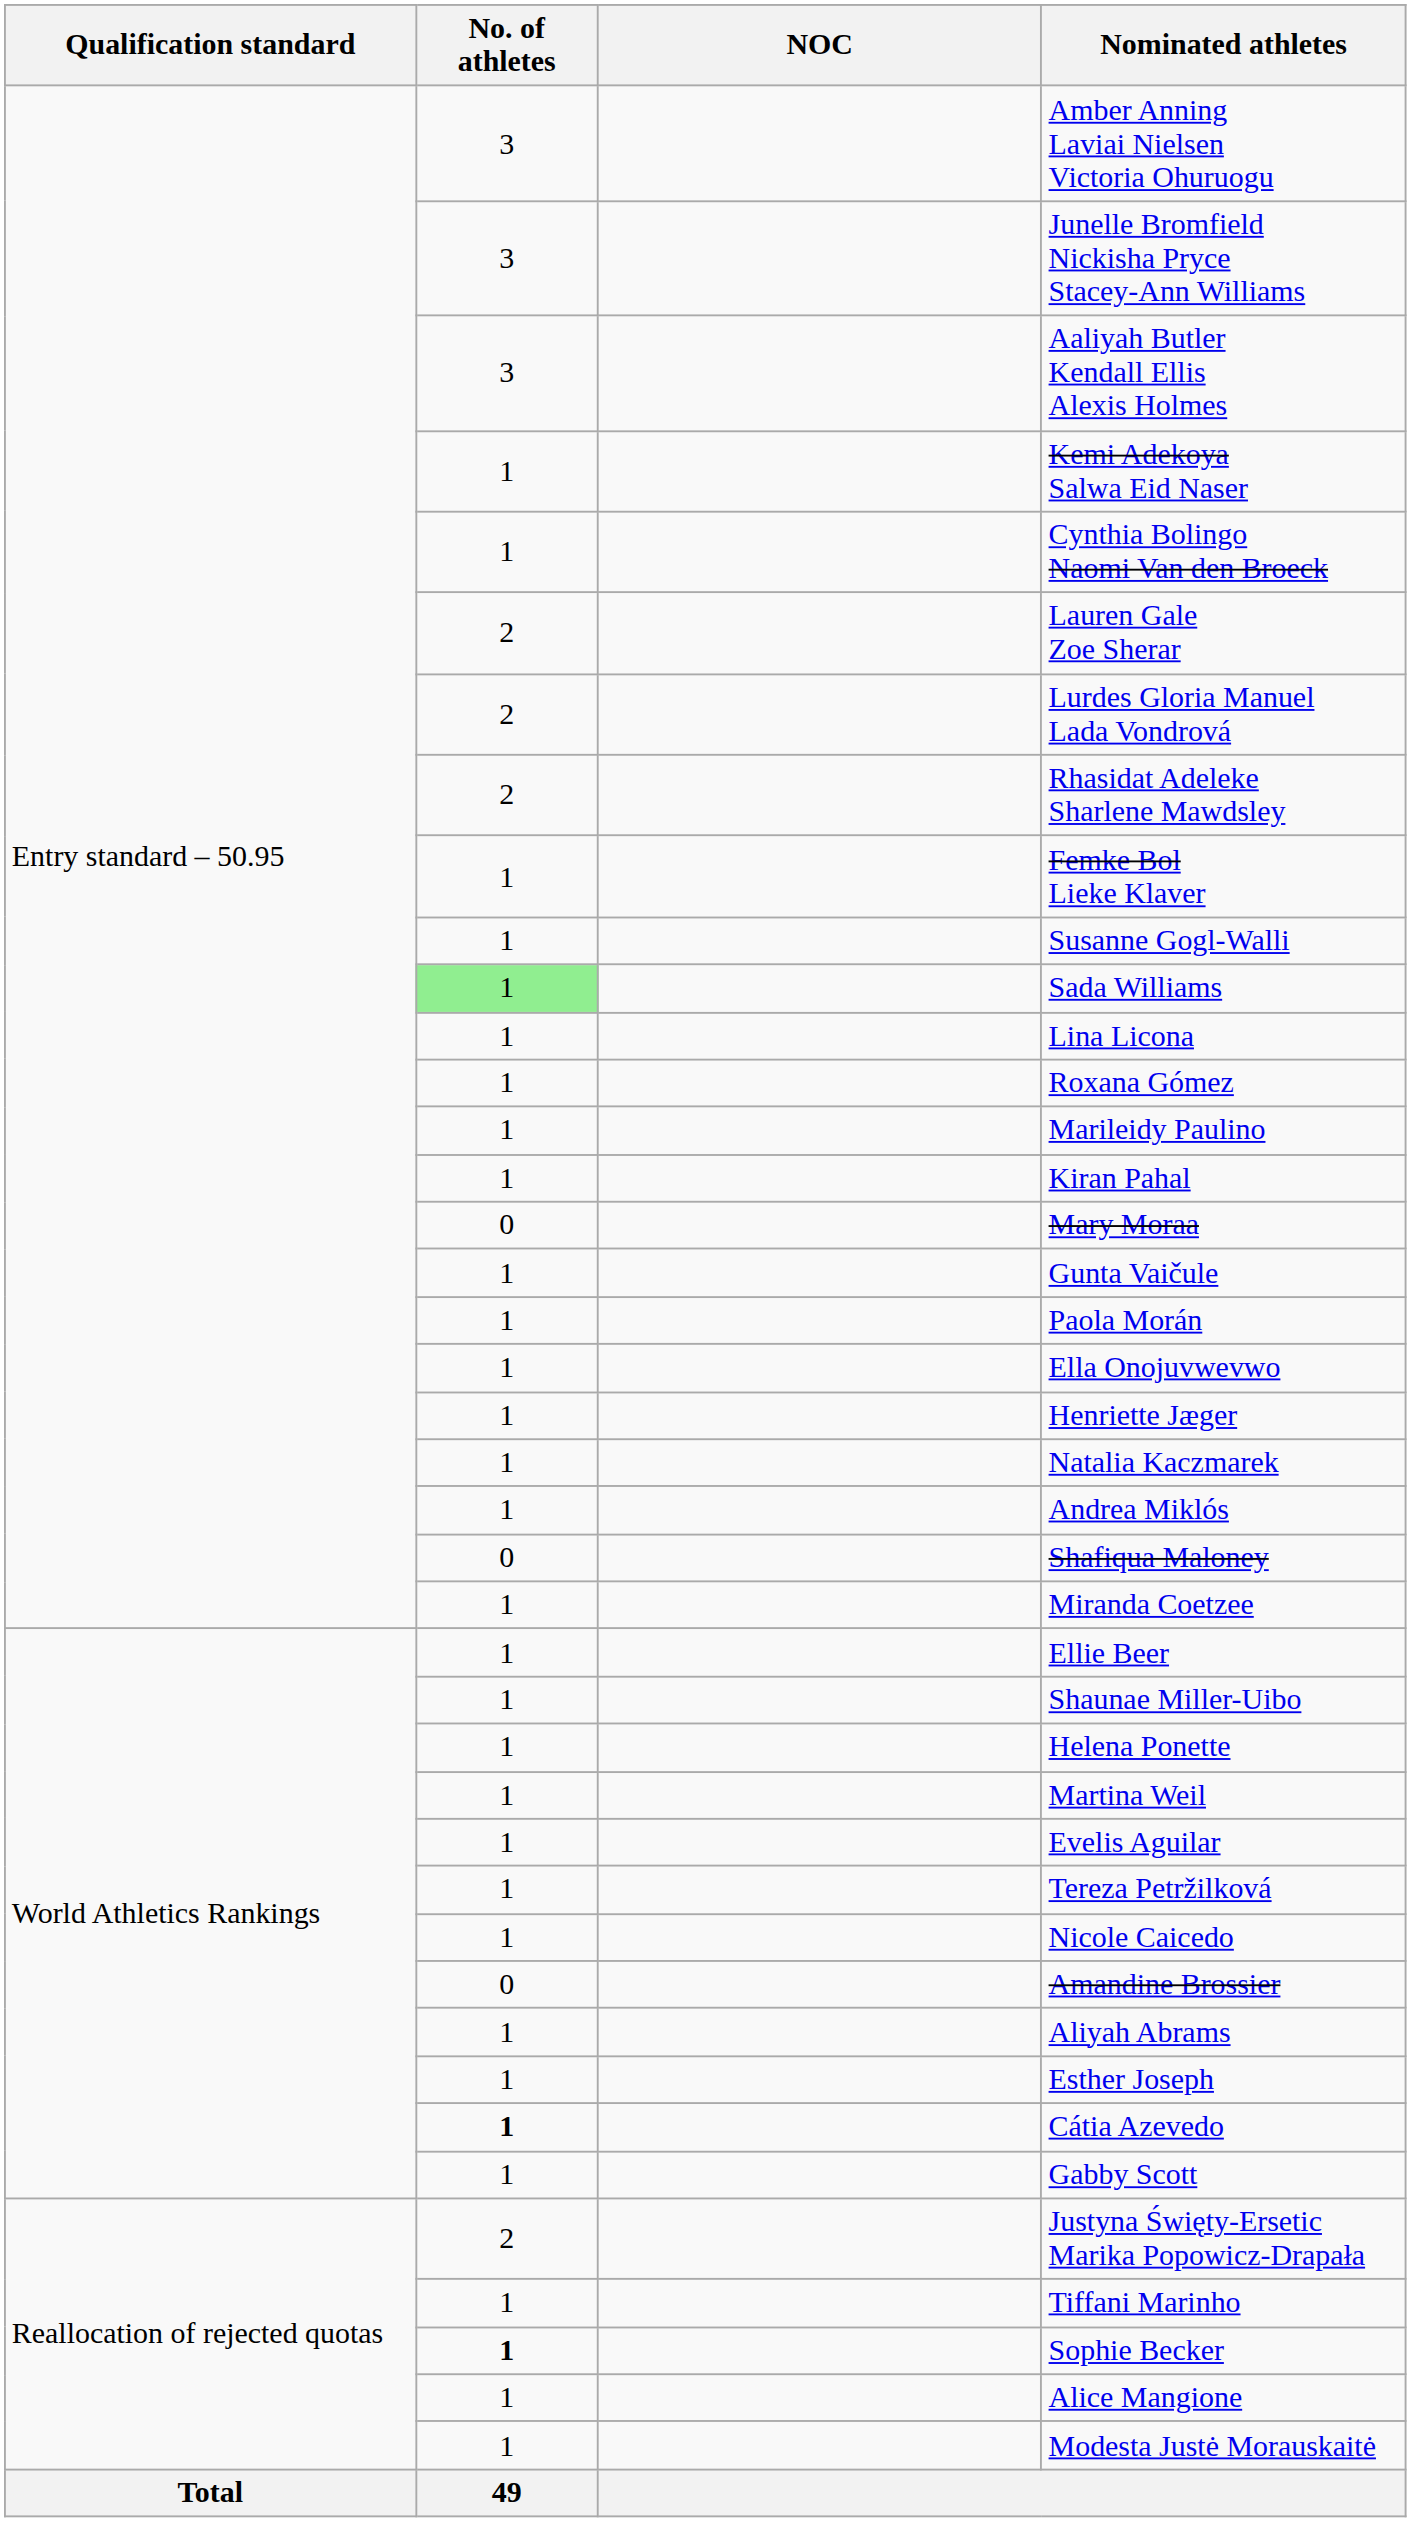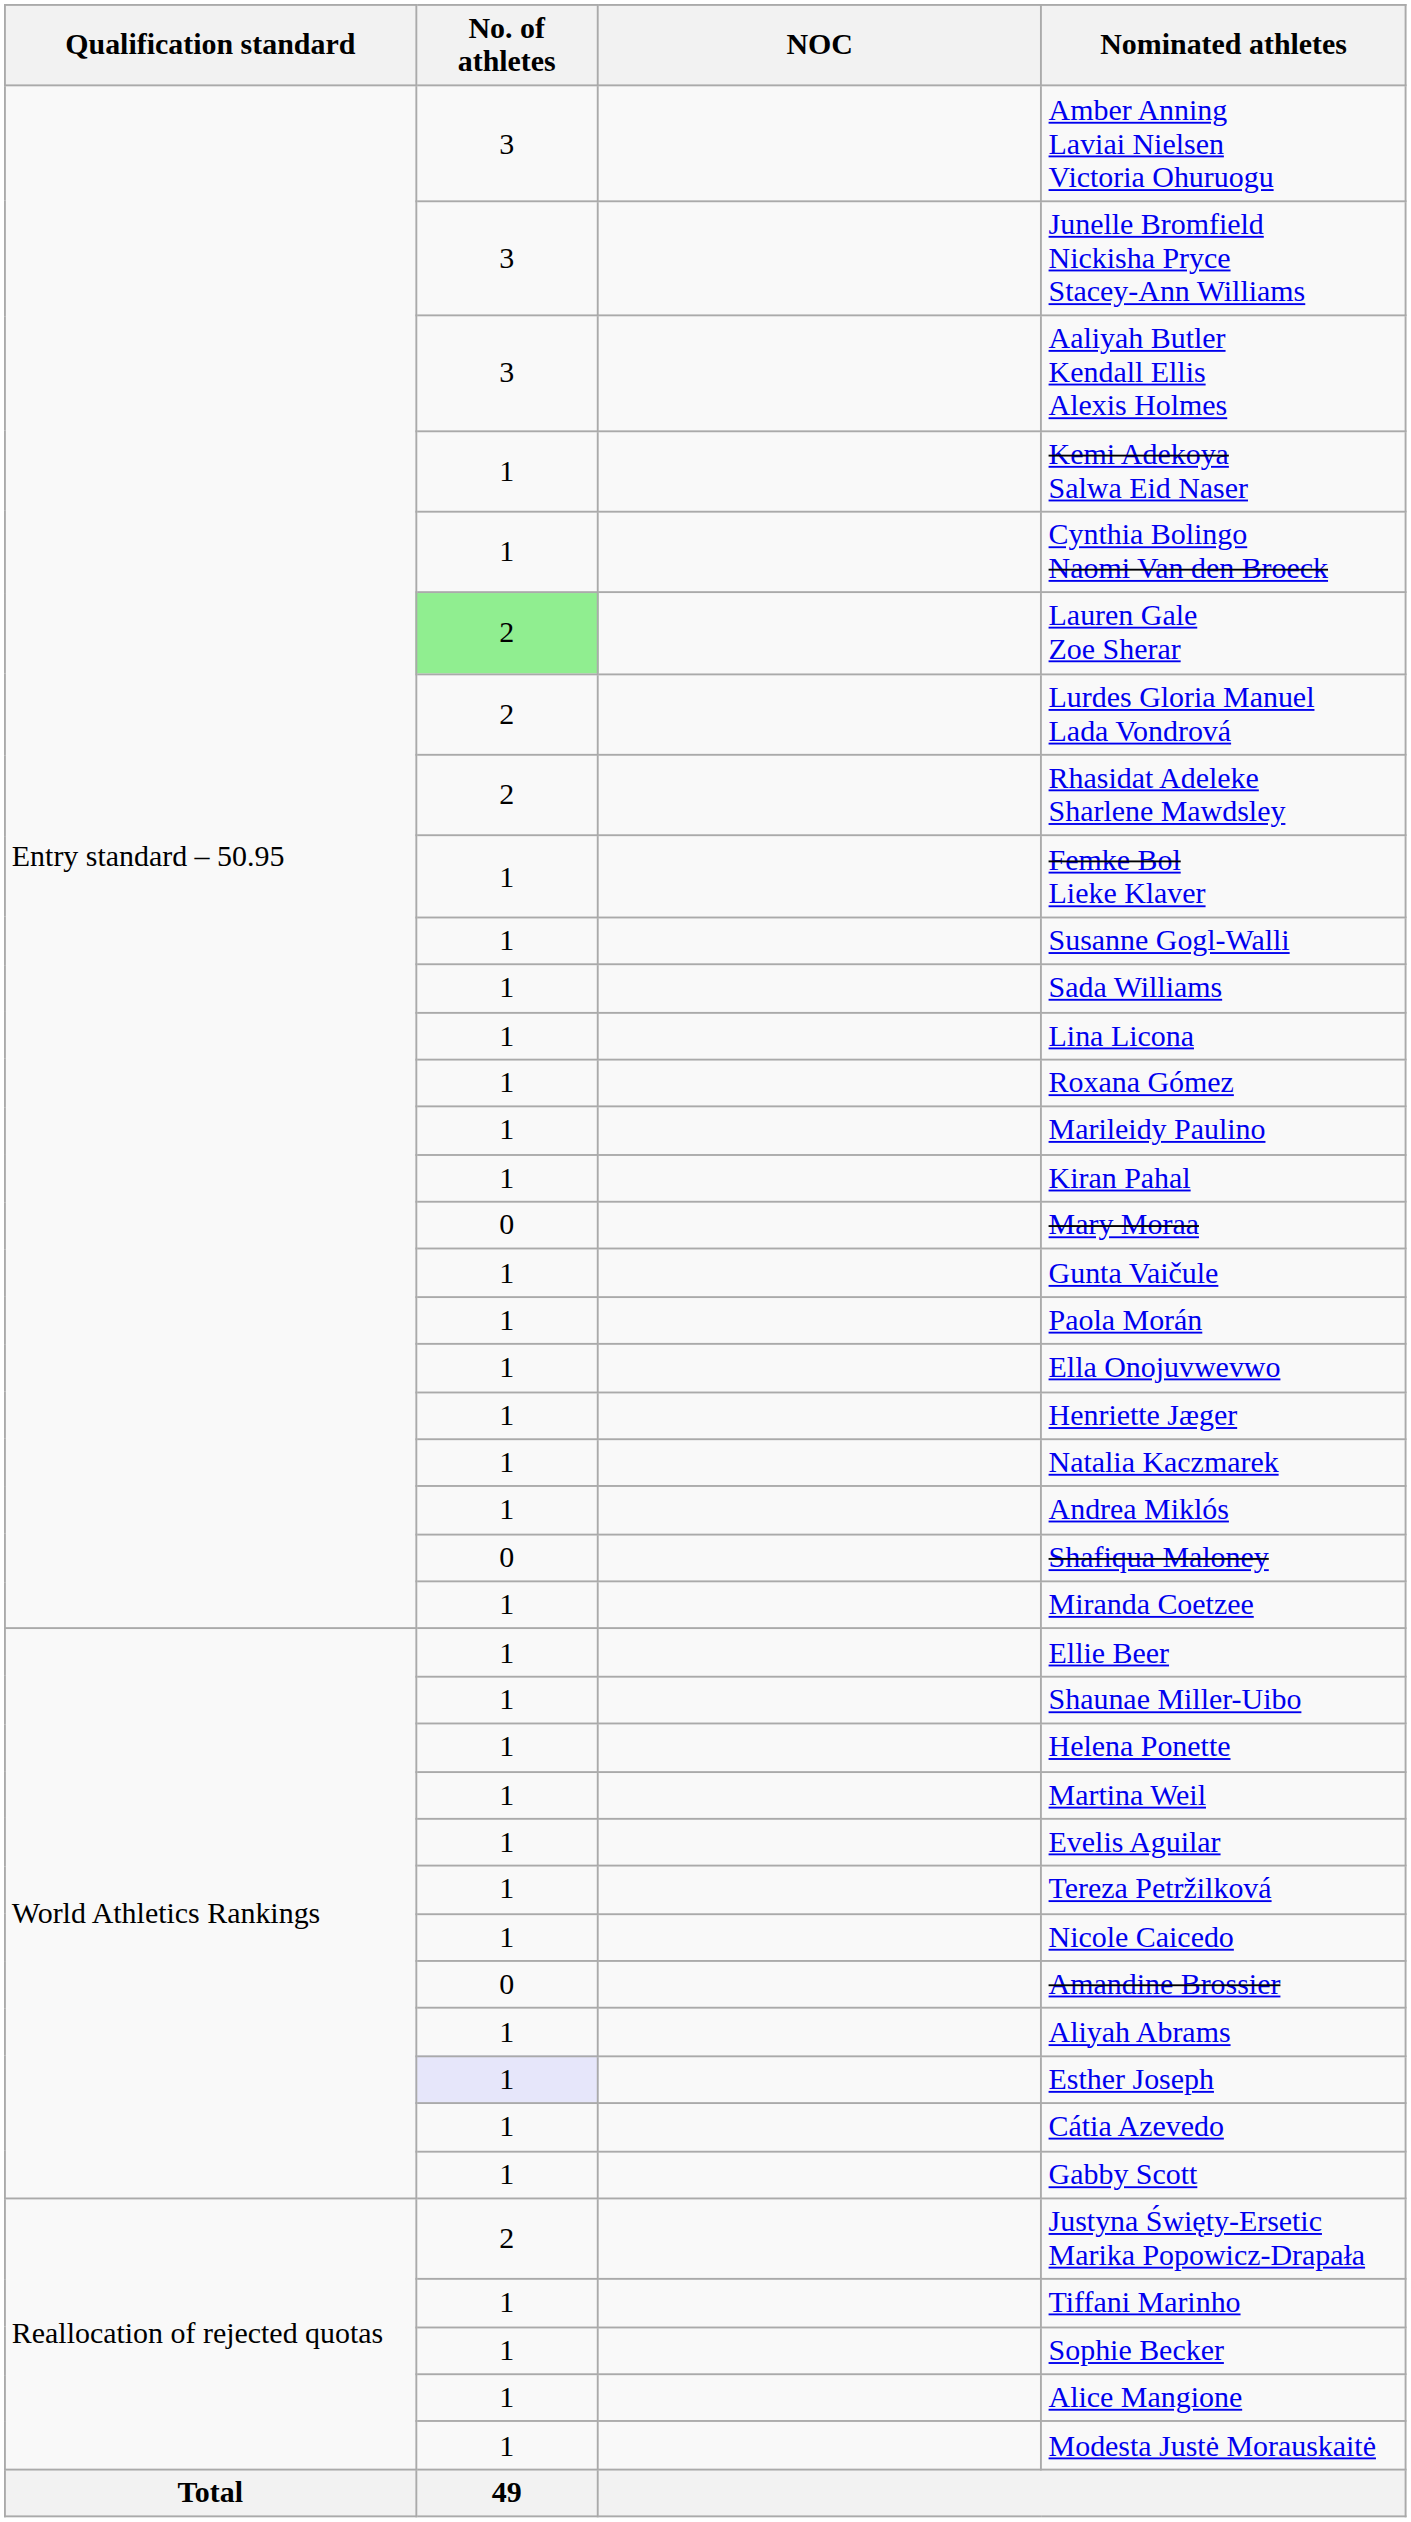(507, 632) no background -> (507, 632) lightgreen background
(507, 987) lightgreen background -> (507, 987) no background
(507, 2079) no background -> (507, 2079) lavender background
(507, 2126) bold -> (507, 2126) normal
(507, 2350) bold -> (507, 2350) normal
